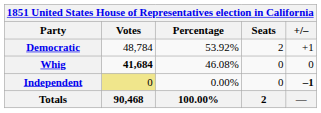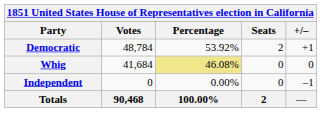(138, 64) bold -> (138, 64) normal
(222, 64) no background -> (222, 64) khaki background
(150, 82) khaki background -> (150, 82) no background
(308, 82) bold -> (308, 82) normal
